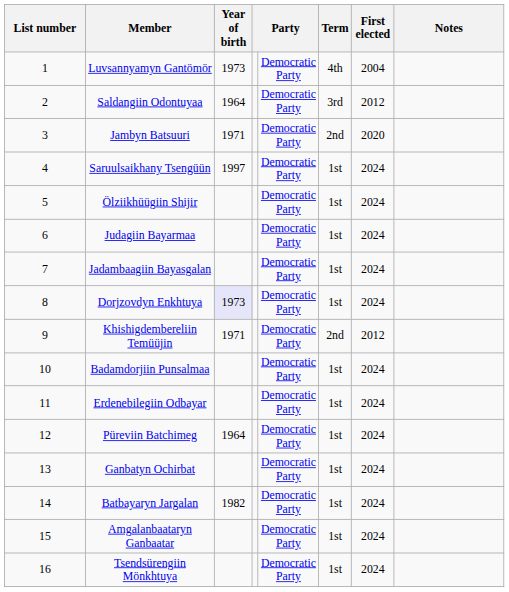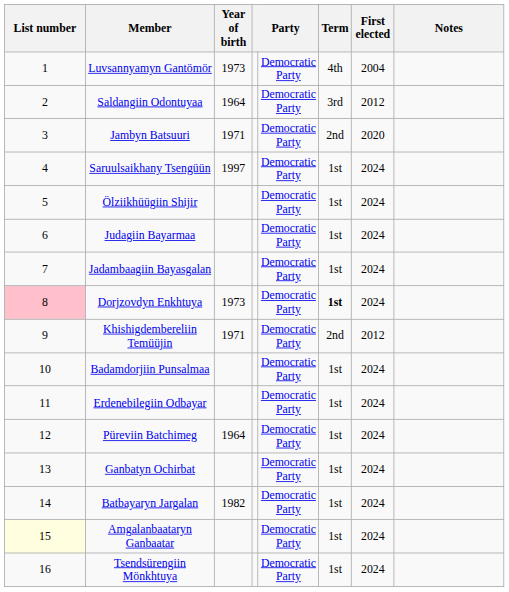(45, 302) no background -> (45, 302) pink background
(233, 302) lavender background -> (233, 302) no background
(335, 302) normal -> (335, 302) bold
(45, 536) no background -> (45, 536) lightyellow background
